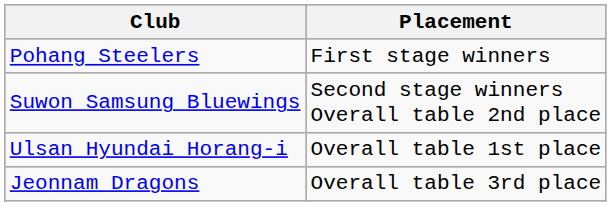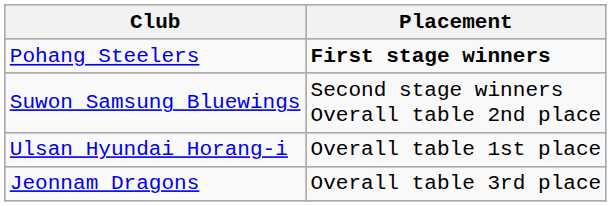(431, 56) normal -> (431, 56) bold
